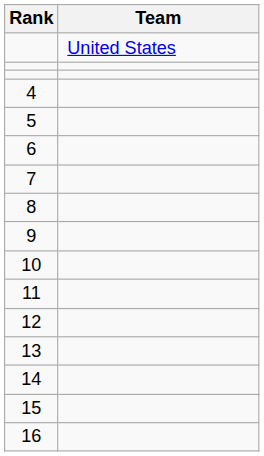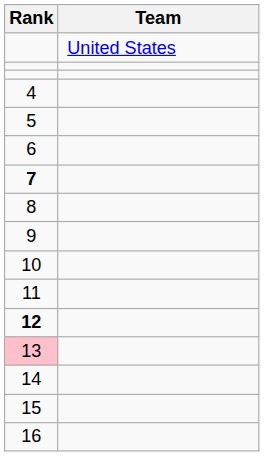(31, 178) normal -> (31, 178) bold
(31, 322) normal -> (31, 322) bold
(31, 350) no background -> (31, 350) pink background
